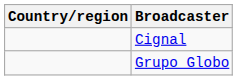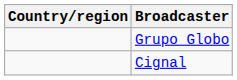rows swapped: (161, 40) <-> (182, 63)
